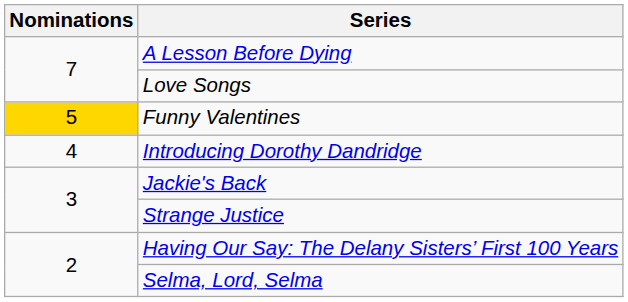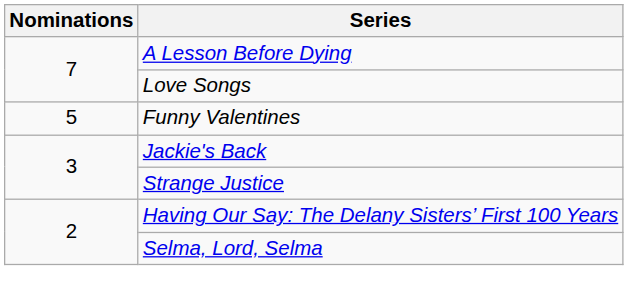(71, 118) gold background -> (71, 118) no background
- row: (282, 150)
